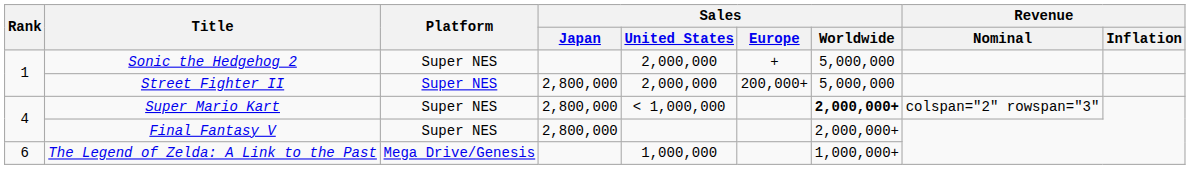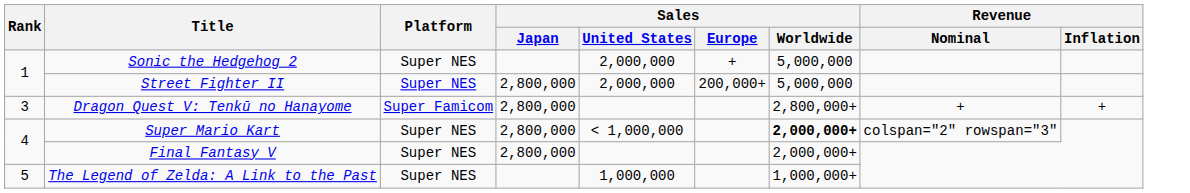+ row: (213, 108)
(25, 153) 6 -> (25, 176) 5
(459, 153) Mega Drive/Genesis -> (438, 176) Super NES
